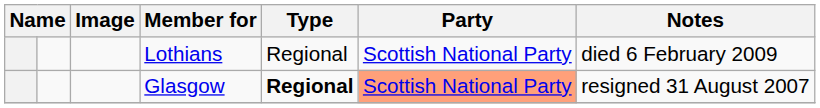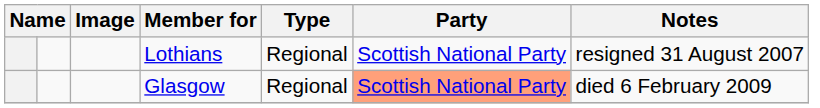(679, 53) died 6 February 2009 -> (690, 53) resigned 31 August 2007
(310, 86) bold -> (307, 86) normal
(695, 86) resigned 31 August 2007 -> (674, 86) died 6 February 2009
